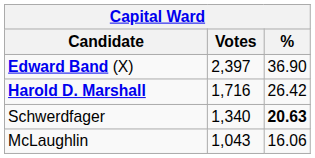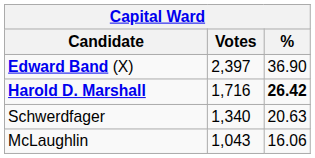(287, 91) normal -> (287, 91) bold
(287, 116) bold -> (287, 116) normal
